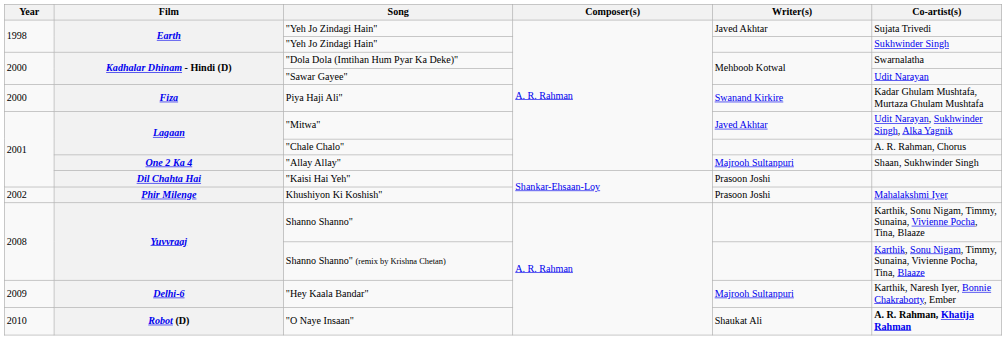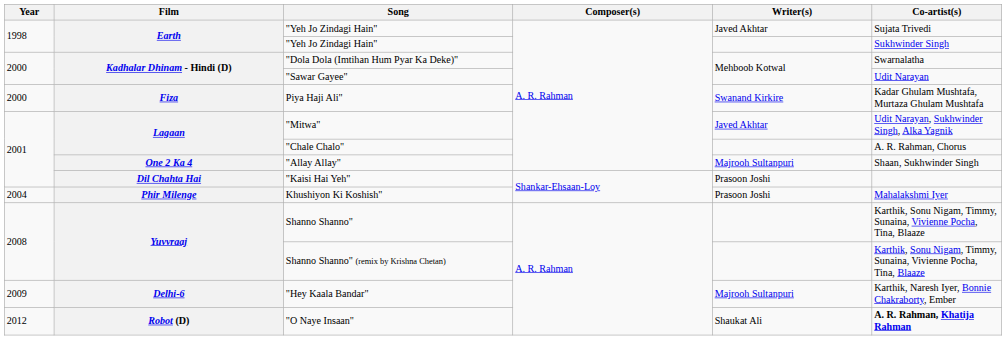(17, 195) 2002 -> (17, 195) 2004
(17, 321) 2010 -> (17, 321) 2012
